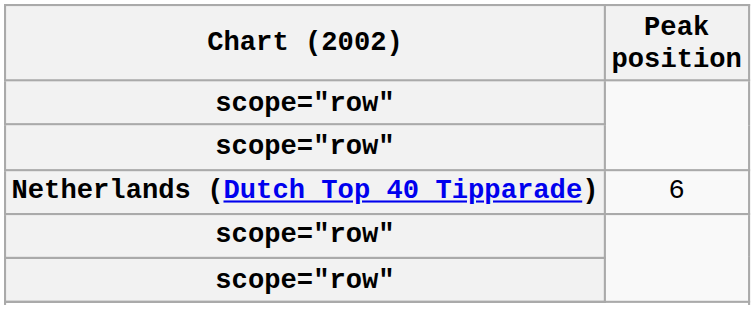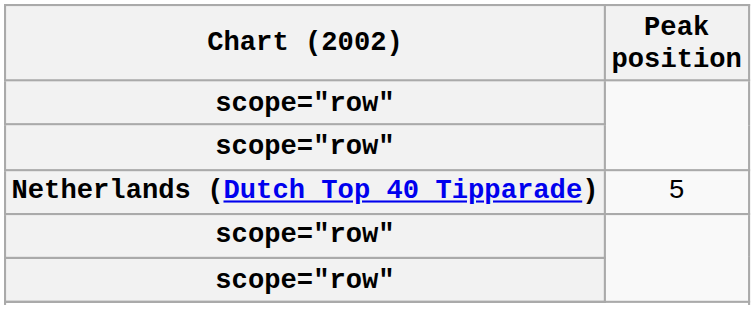(677, 191) 6 -> (677, 191) 5
